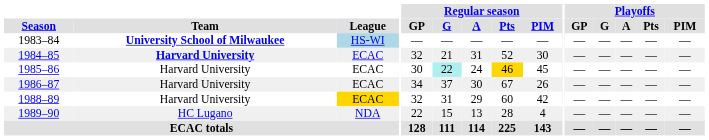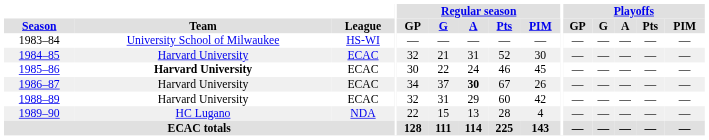(205, 40) bold -> (203, 40) normal
(368, 40) lightblue background -> (363, 40) no background
(205, 55) bold -> (203, 55) normal
(205, 69) normal -> (203, 69) bold
(447, 69) paleturquoise background -> (443, 69) no background
(507, 69) gold background -> (504, 69) no background
(476, 84) normal -> (473, 84) bold
(368, 99) gold background -> (363, 99) no background
